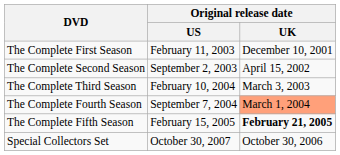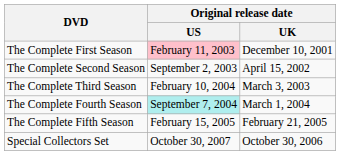(192, 50) no background -> (192, 50) pink background
(194, 104) no background -> (194, 104) paleturquoise background
(276, 104) lightsalmon background -> (276, 104) no background
(287, 123) bold -> (285, 123) normal
